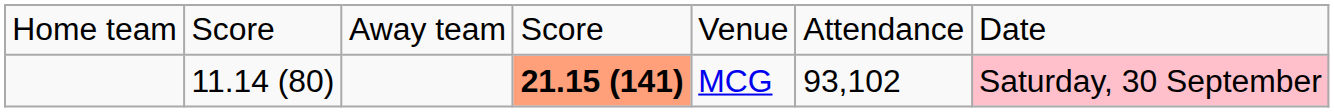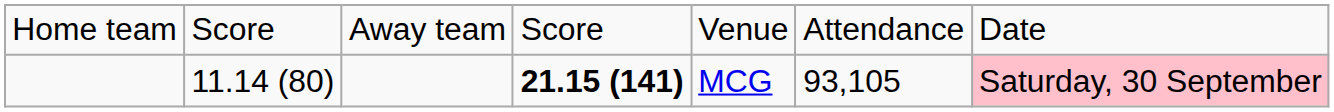(602, 80) lightsalmon background -> (602, 80) no background
(852, 80) 93,102 -> (852, 80) 93,105
